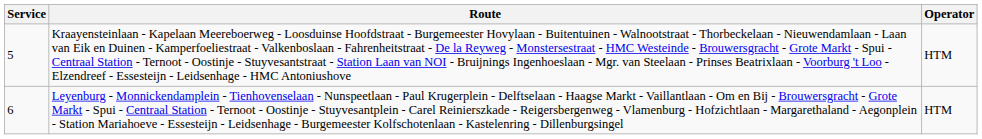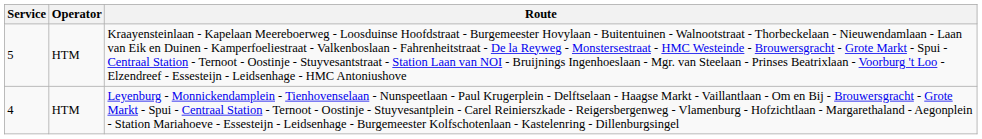columns swapped: (949, 14) <-> (485, 14)
(10, 110) 6 -> (10, 110) 4
